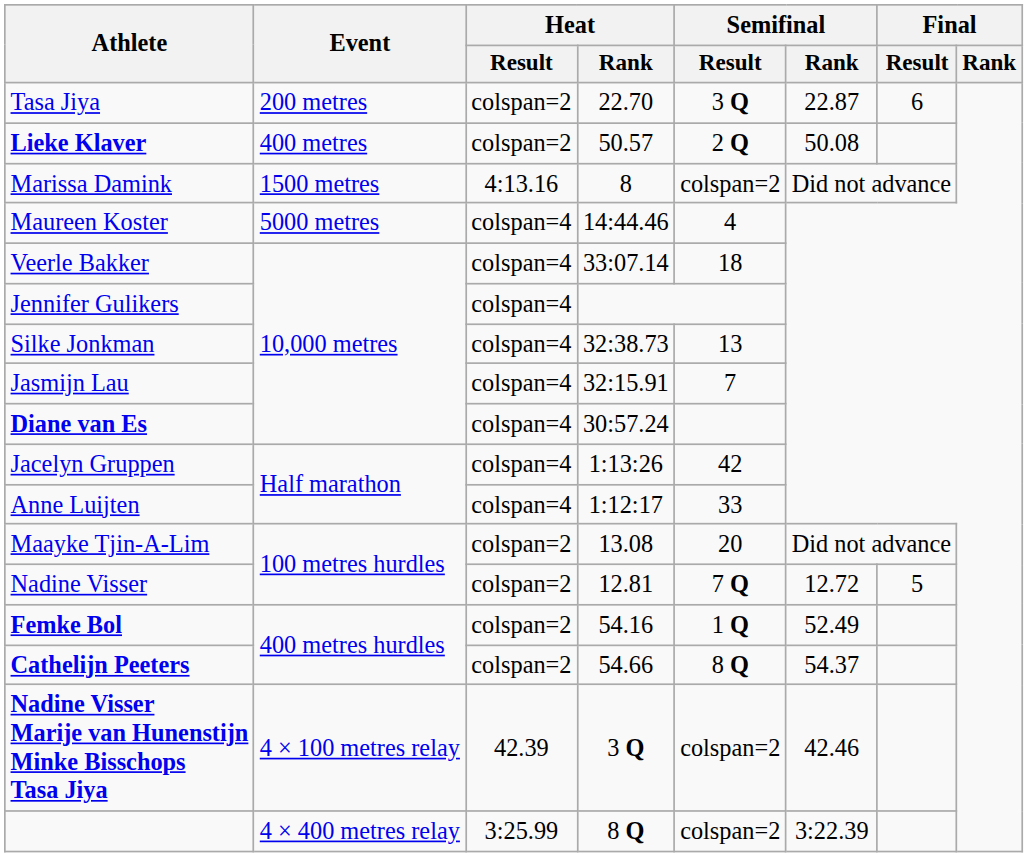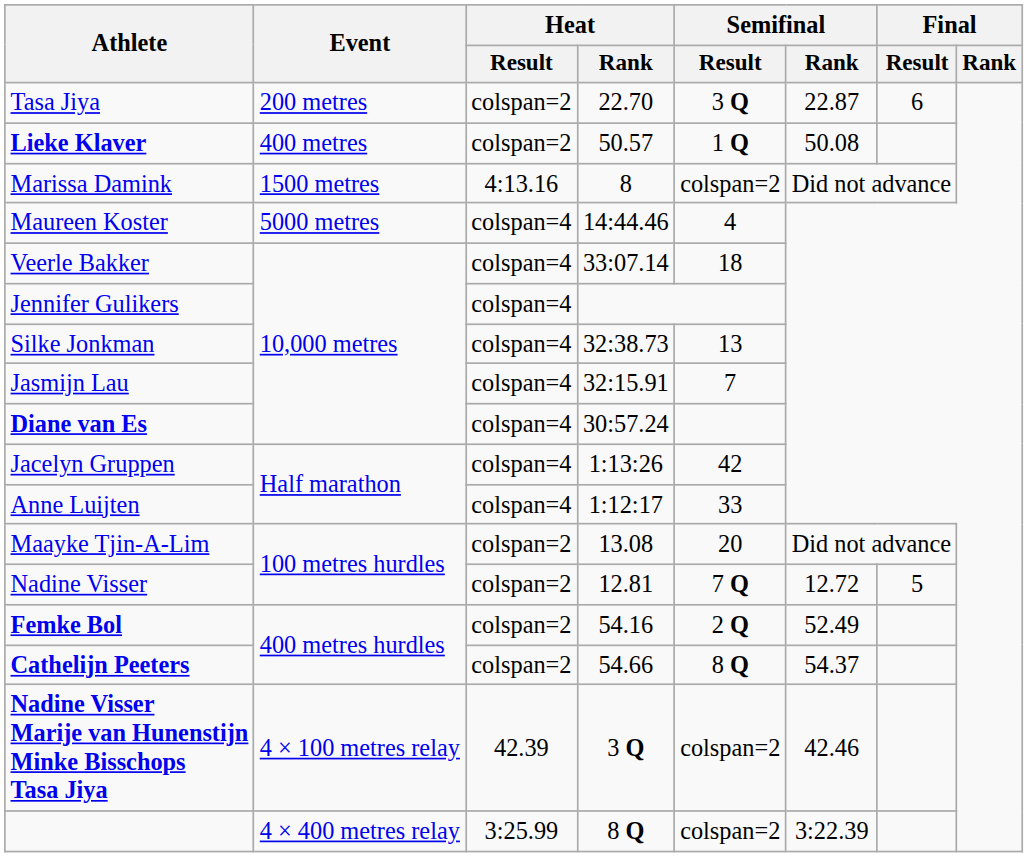(730, 143) 2 Q -> (730, 143) 1 Q
(730, 624) 1 Q -> (730, 624) 2 Q
